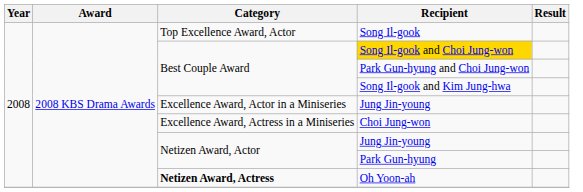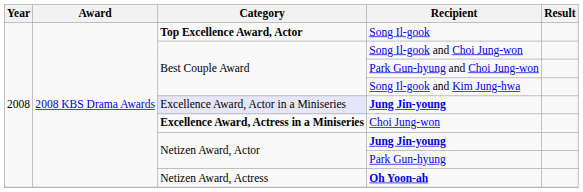(228, 31) normal -> (231, 31) bold
(436, 50) gold background -> (446, 50) no background
(253, 104) no background -> (253, 104) lavender background
(395, 104) normal -> (408, 104) bold
(257, 123) normal -> (262, 123) bold
(395, 141) normal -> (408, 141) bold
(217, 178) bold -> (214, 178) normal
(387, 178) normal -> (399, 178) bold
